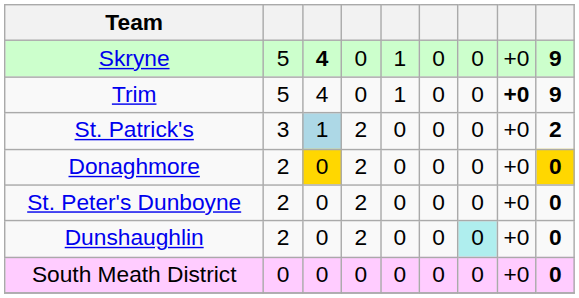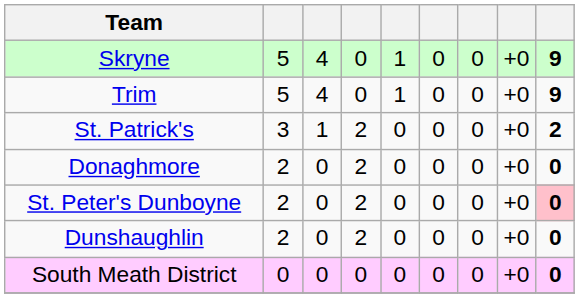(322, 58) bold -> (322, 58) normal
(516, 94) bold -> (516, 94) normal
(322, 130) lightblue background -> (322, 130) no background
(322, 166) gold background -> (322, 166) no background
(555, 166) gold background -> (555, 166) no background
(555, 202) no background -> (555, 202) pink background
(477, 238) paleturquoise background -> (477, 238) no background
